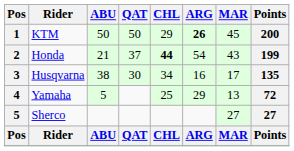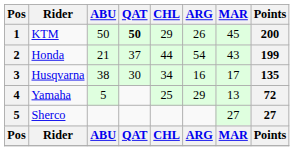(135, 34) normal -> (135, 34) bold
(199, 34) bold -> (199, 34) normal
(167, 54) bold -> (167, 54) normal
